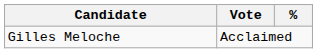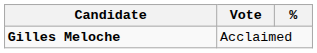(64, 37) normal -> (64, 37) bold
